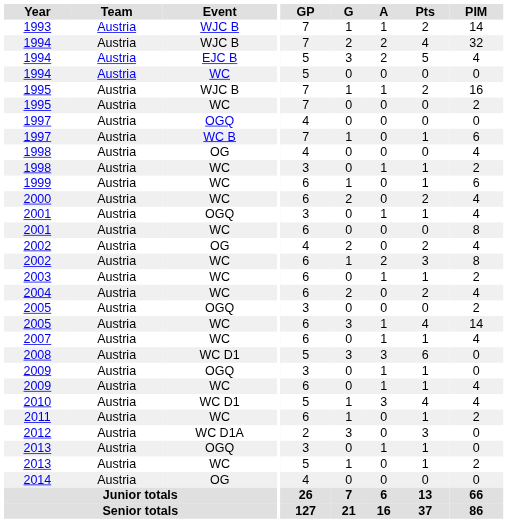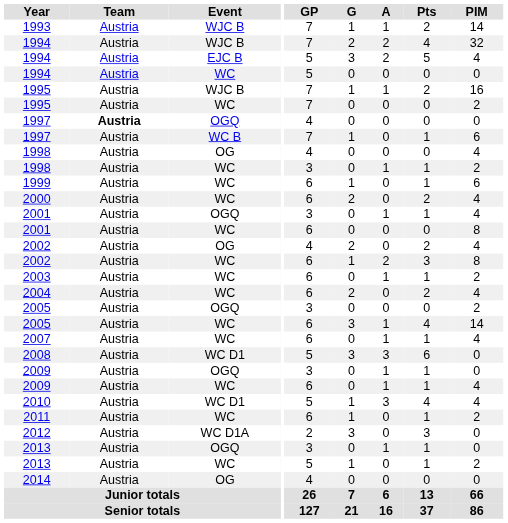(117, 121) normal -> (119, 121) bold
